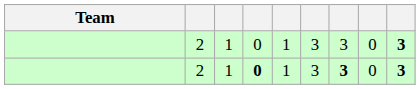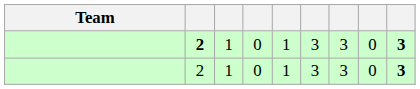(200, 44) normal -> (200, 44) bold
(257, 71) bold -> (257, 71) normal
(344, 71) bold -> (344, 71) normal
